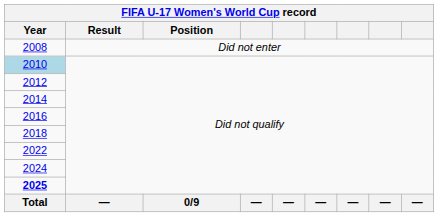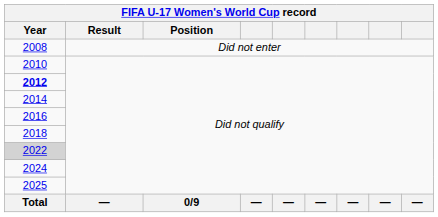(35, 64) lightblue background -> (35, 64) no background
(35, 82) normal -> (35, 82) bold
(35, 151) no background -> (35, 151) lightgrey background
(35, 185) bold -> (35, 185) normal
